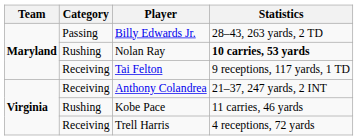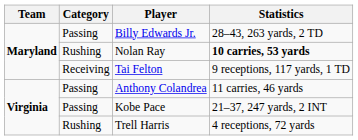(86, 88) Receiving -> (80, 88) Passing
(270, 88) 21–37, 247 yards, 2 INT -> (258, 88) 11 carries, 46 yards
(82, 107) Rushing -> (80, 107) Passing
(258, 107) 11 carries, 46 yards -> (270, 107) 21–37, 247 yards, 2 INT
(86, 125) Receiving -> (82, 125) Rushing
